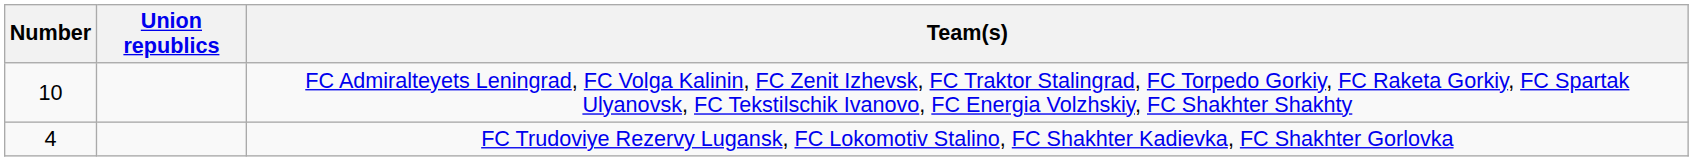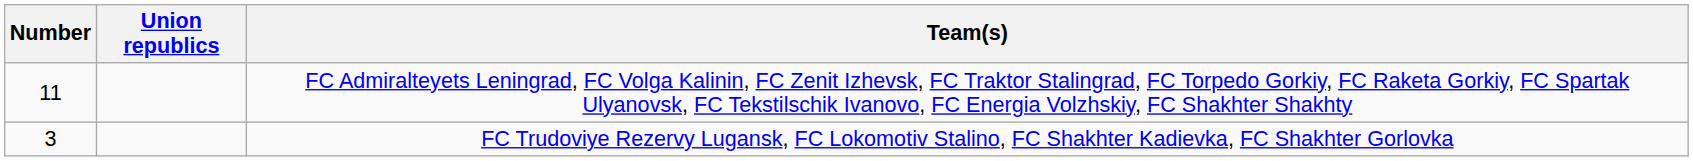(50, 92) 10 -> (50, 92) 11
(50, 138) 4 -> (50, 138) 3
